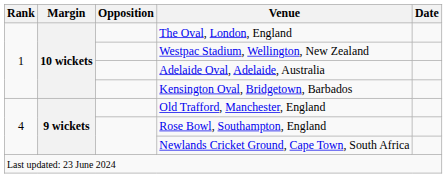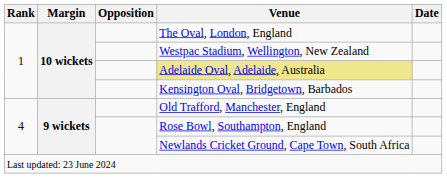(242, 70) no background -> (242, 70) khaki background
